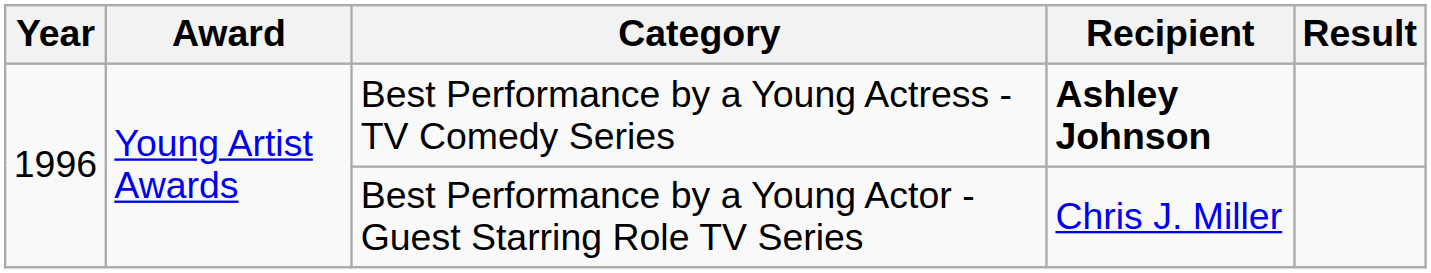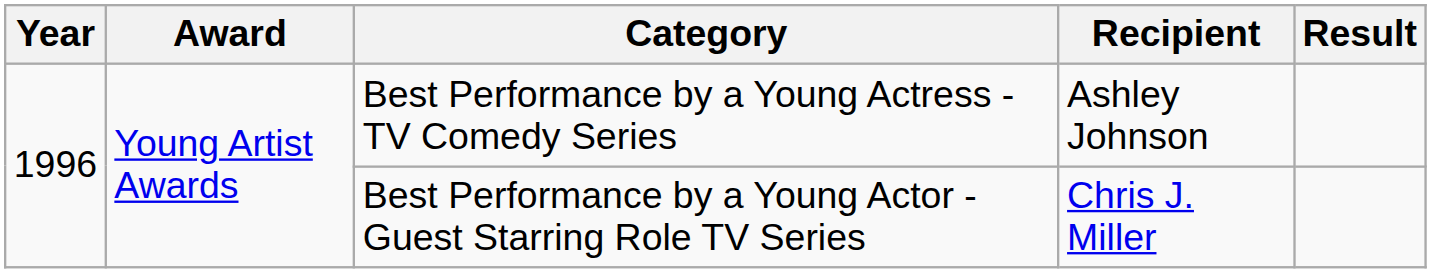(1133, 114) bold -> (1138, 114) normal
